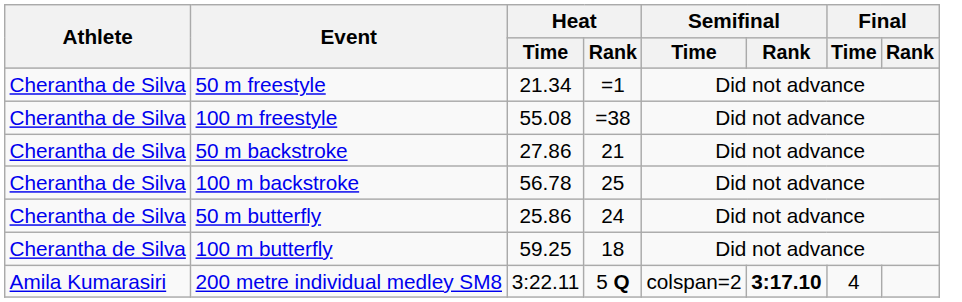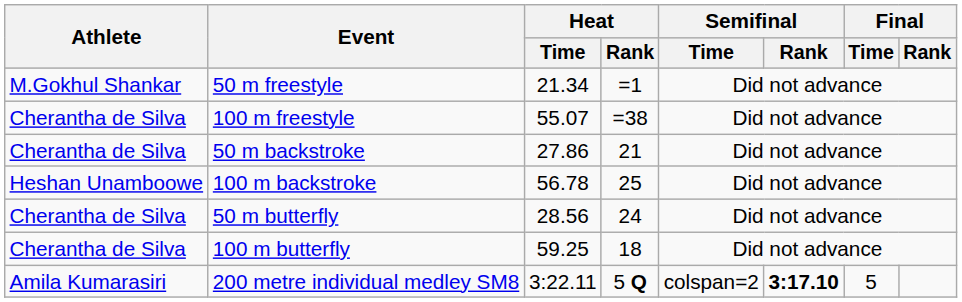(98, 85) Cherantha de Silva -> (95, 85) M.Gokhul Shankar
(545, 118) 55.08 -> (563, 118) 55.07
(98, 183) Cherantha de Silva -> (106, 183) Heshan Unamboowe
(545, 216) 25.86 -> (563, 216) 28.56
(854, 282) 4 -> (871, 282) 5
